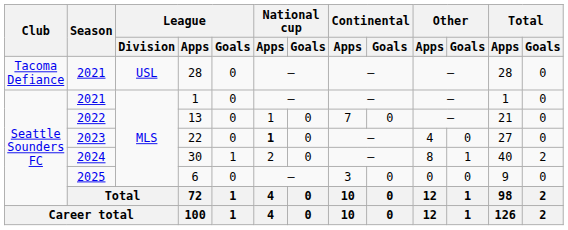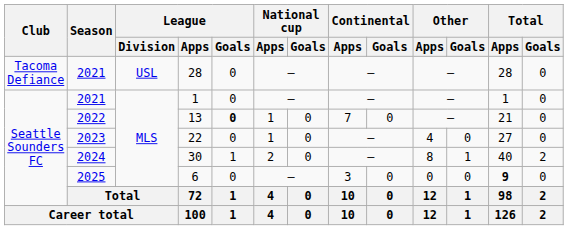(233, 119) normal -> (233, 119) bold
(270, 138) bold -> (270, 138) normal
(505, 176) normal -> (505, 176) bold
